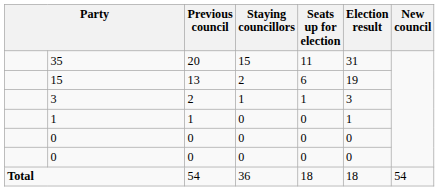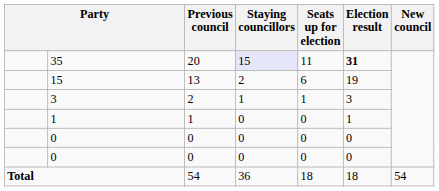(244, 60) no background -> (244, 60) lavender background
(352, 60) normal -> (352, 60) bold
